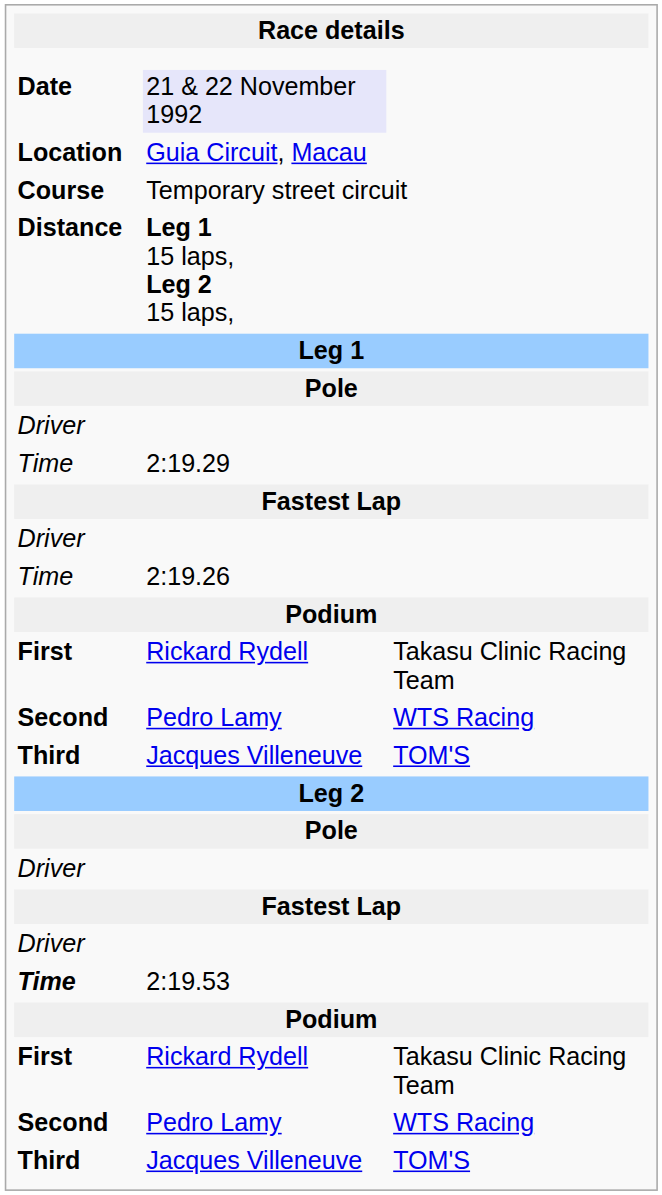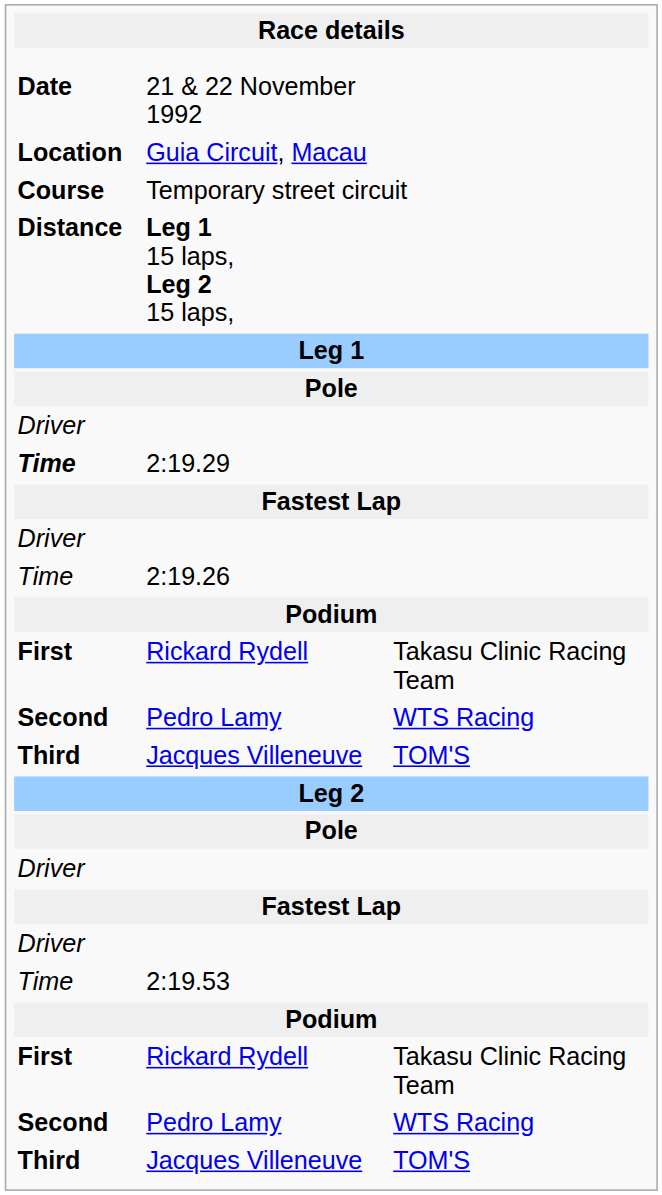(251, 101) lavender background -> (251, 101) no background
(45, 464) normal -> (47, 464) bold
(47, 982) bold -> (45, 982) normal
